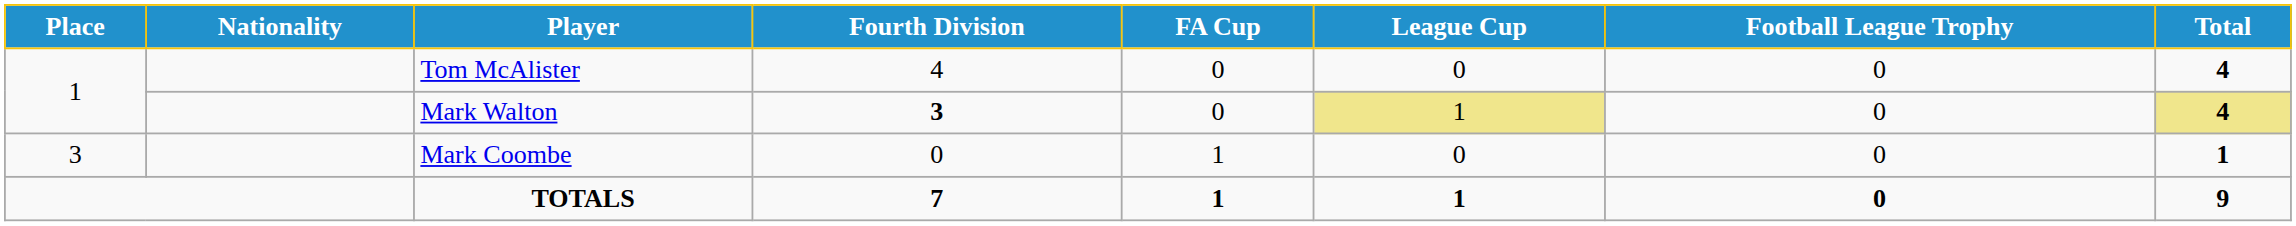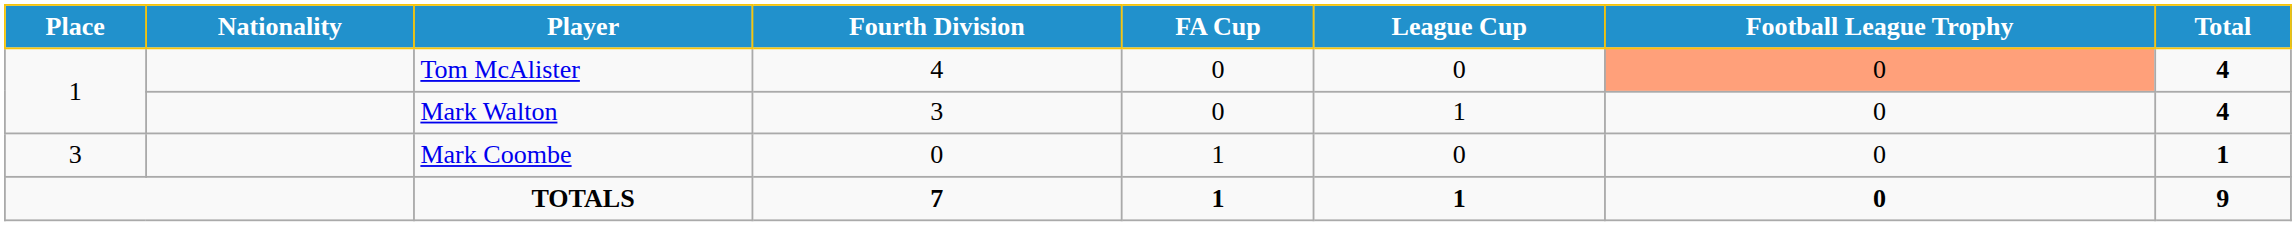(1880, 69) no background -> (1880, 69) lightsalmon background
(937, 112) bold -> (937, 112) normal
(1459, 112) khaki background -> (1459, 112) no background
(2223, 112) khaki background -> (2223, 112) no background
